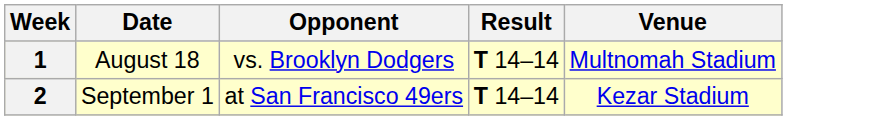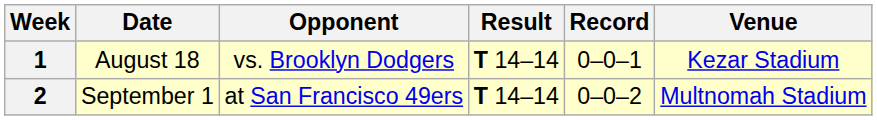+ column: (610, 22)
(673, 59) Multnomah Stadium -> (763, 59) Kezar Stadium
(673, 96) Kezar Stadium -> (763, 96) Multnomah Stadium
